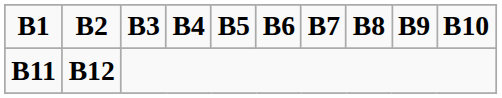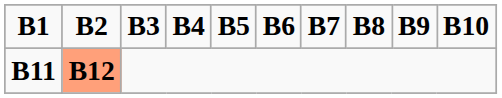(92, 70) no background -> (92, 70) lightsalmon background
